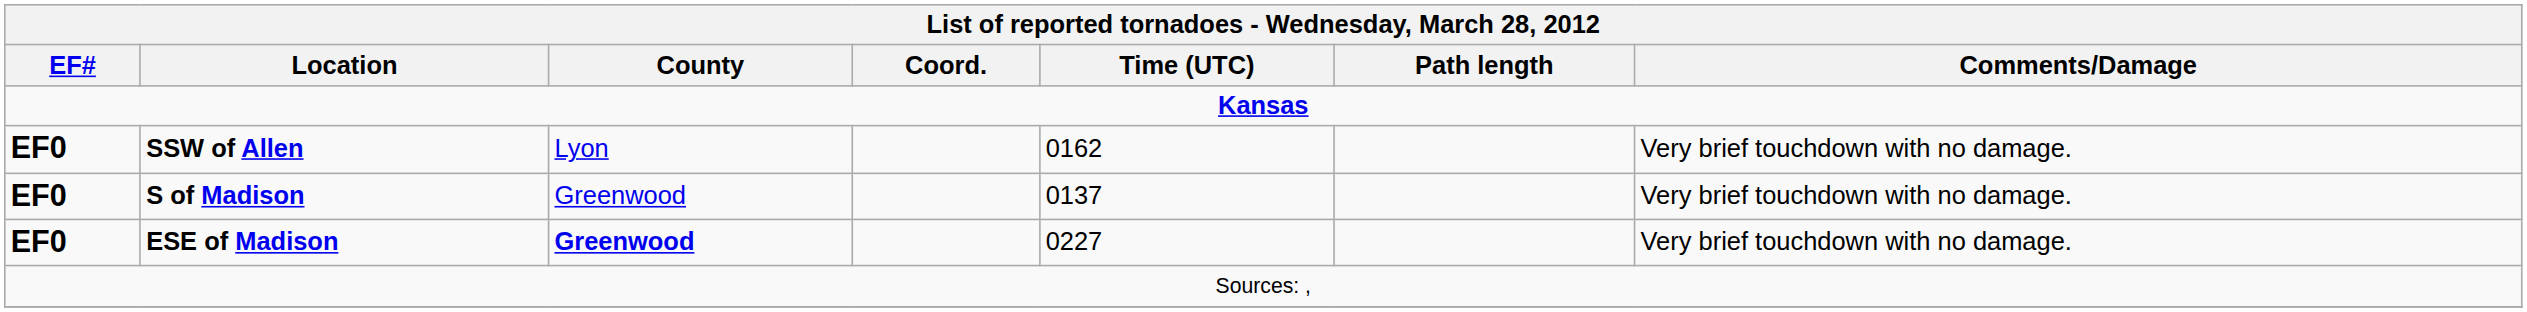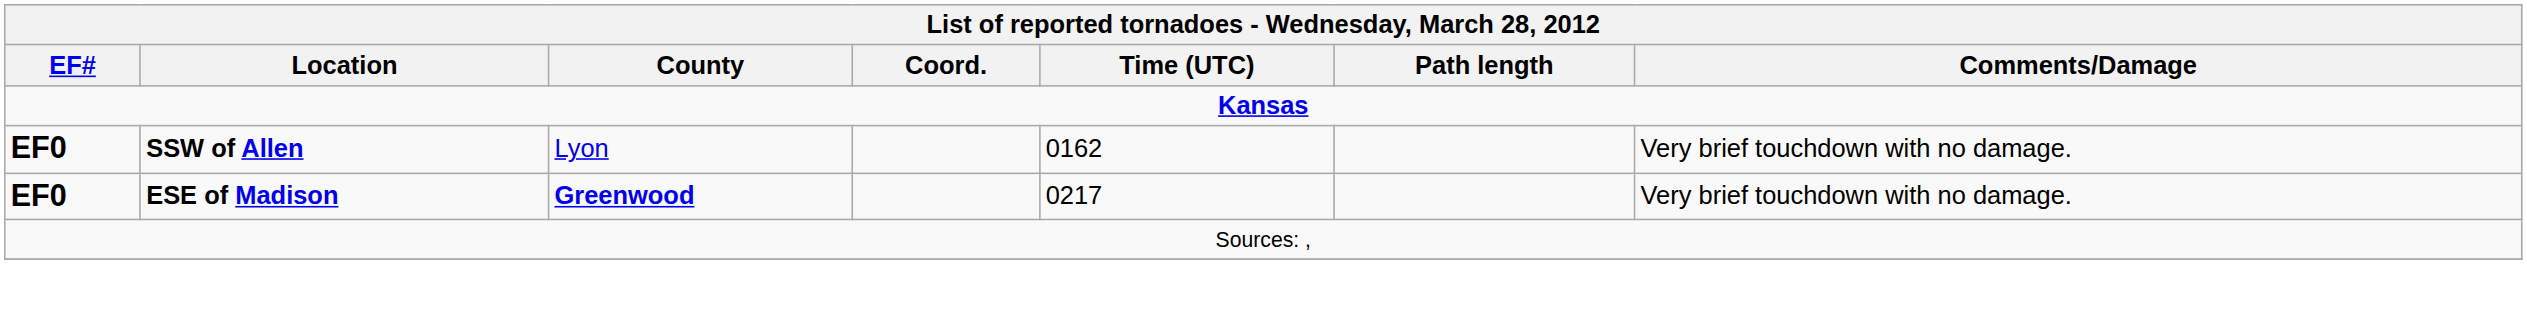- row: (225, 195)
(1074, 242) 0227 -> (1074, 195) 0217
